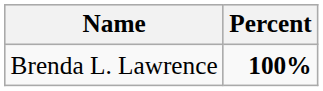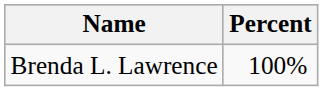(270, 64) bold -> (268, 64) normal
